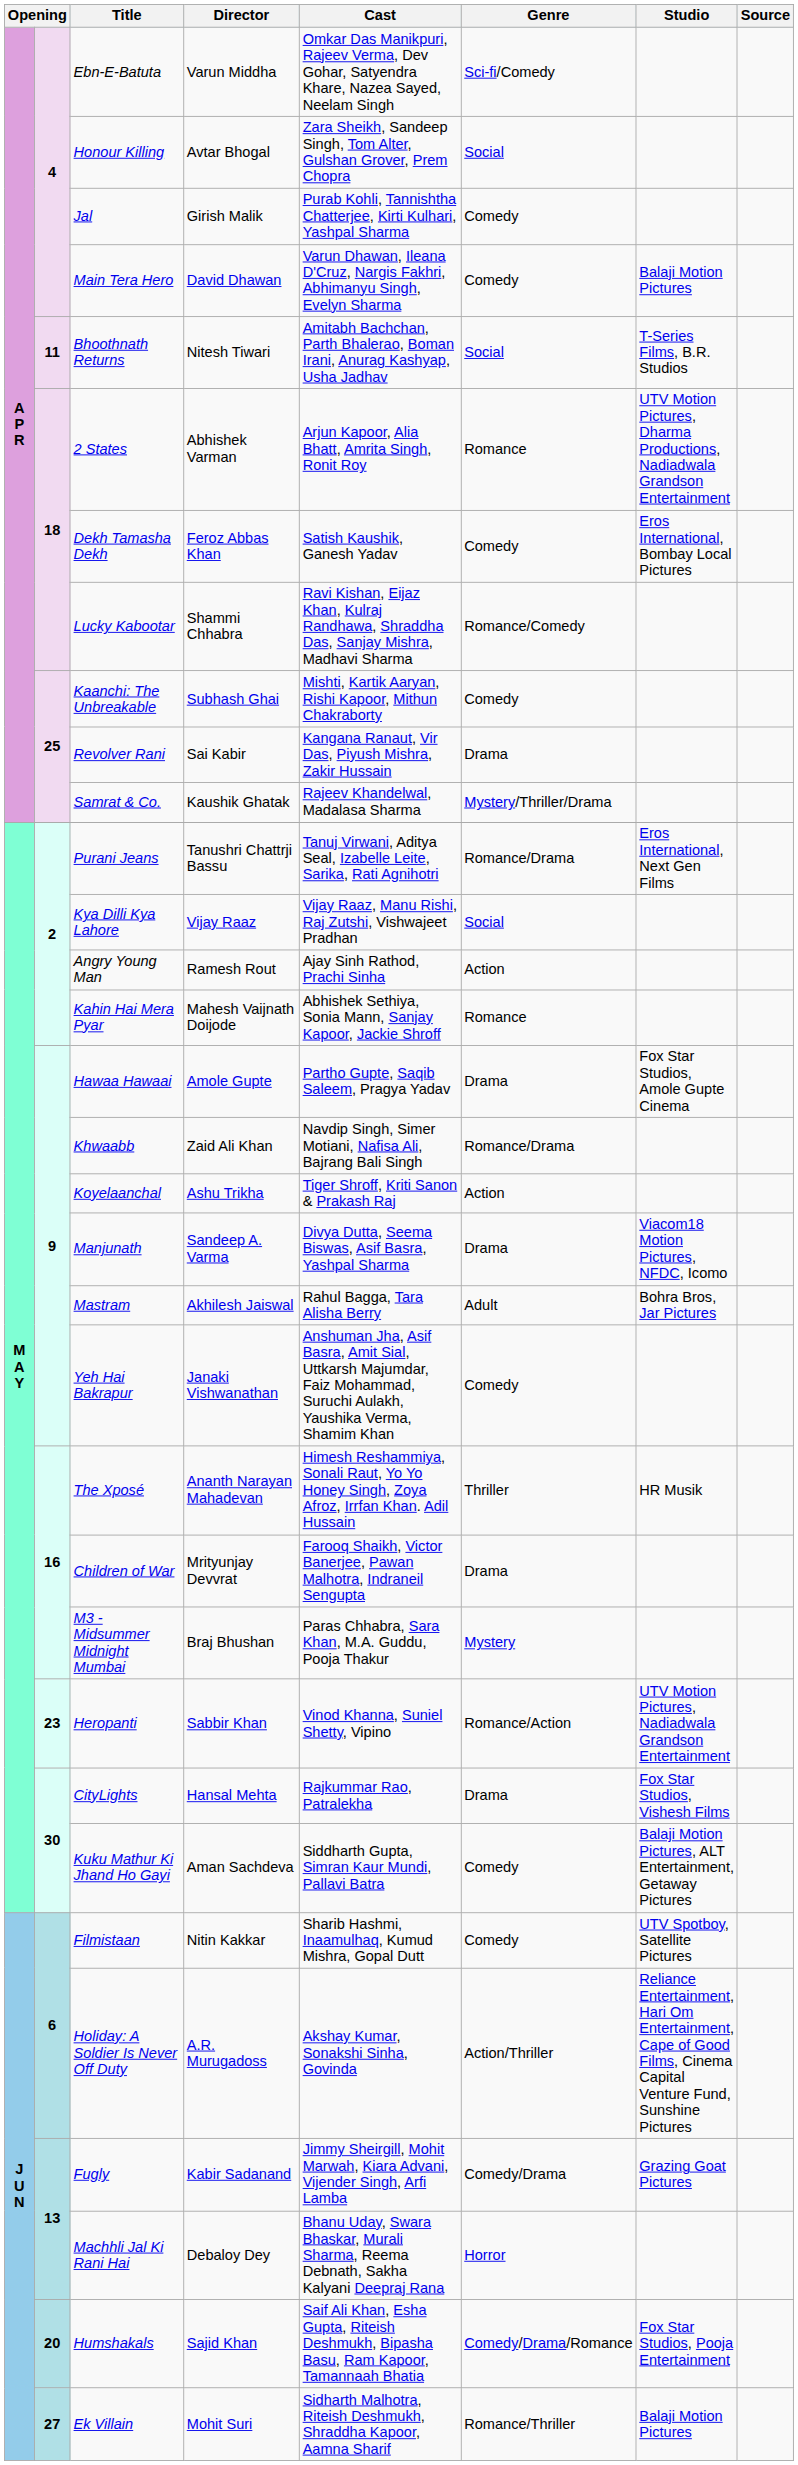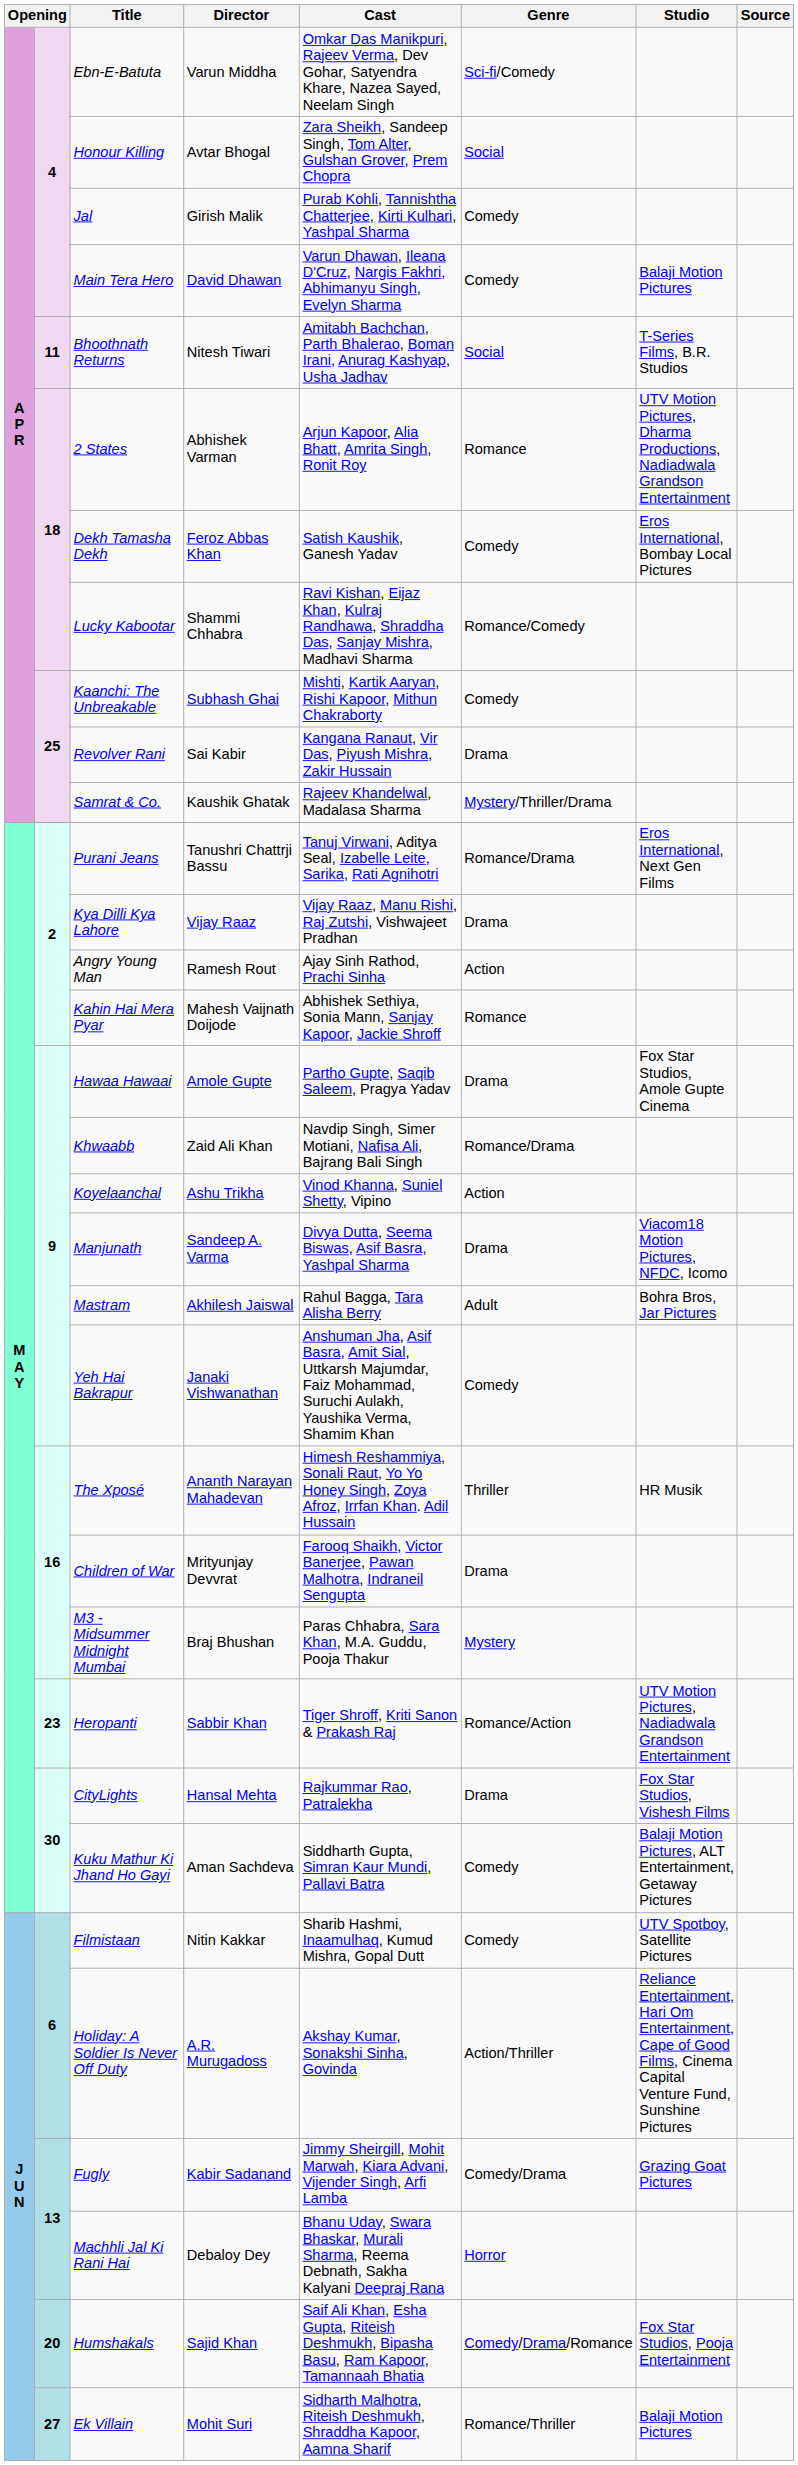(484, 922) Social -> (486, 922) Drama
(380, 1193) Tiger Shroff, Kriti Sanon & Prakash Raj -> (373, 1193) Vinod Khanna, Suniel Shetty, Vipino
(373, 1723) Vinod Khanna, Suniel Shetty, Vipino -> (380, 1723) Tiger Shroff, Kriti Sanon & Prakash Raj
